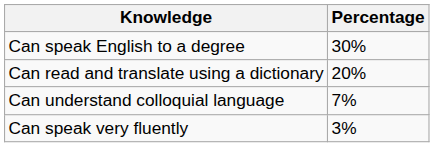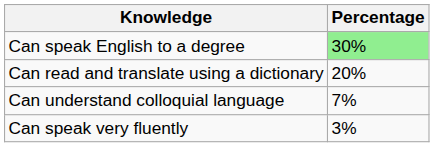(349, 45) no background -> (349, 45) lightgreen background
